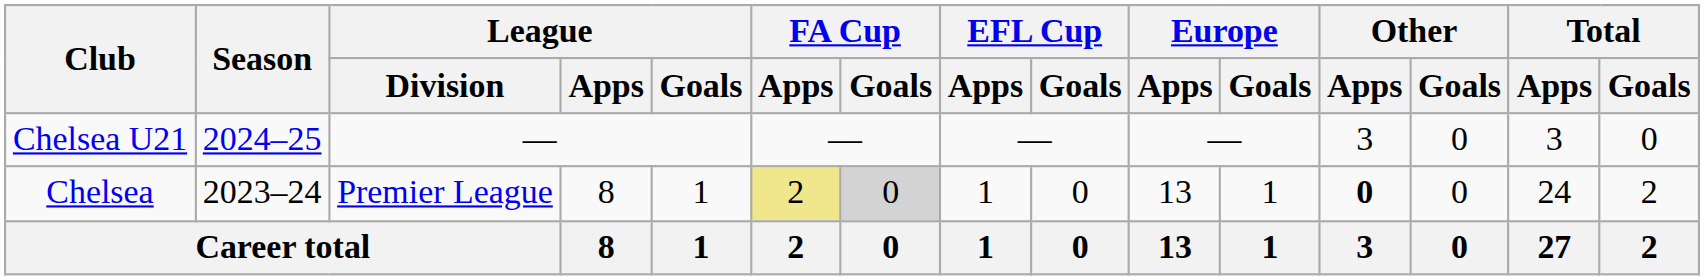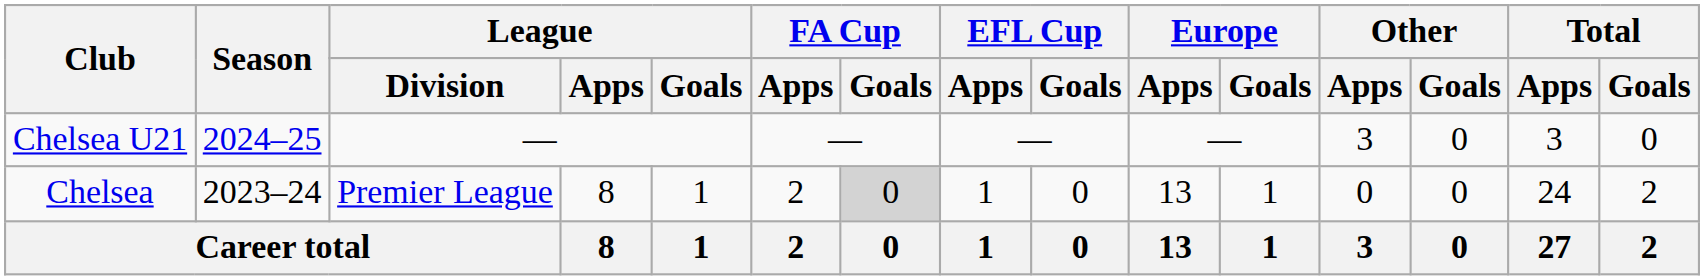(796, 192) khaki background -> (796, 192) no background
(1365, 192) bold -> (1365, 192) normal
